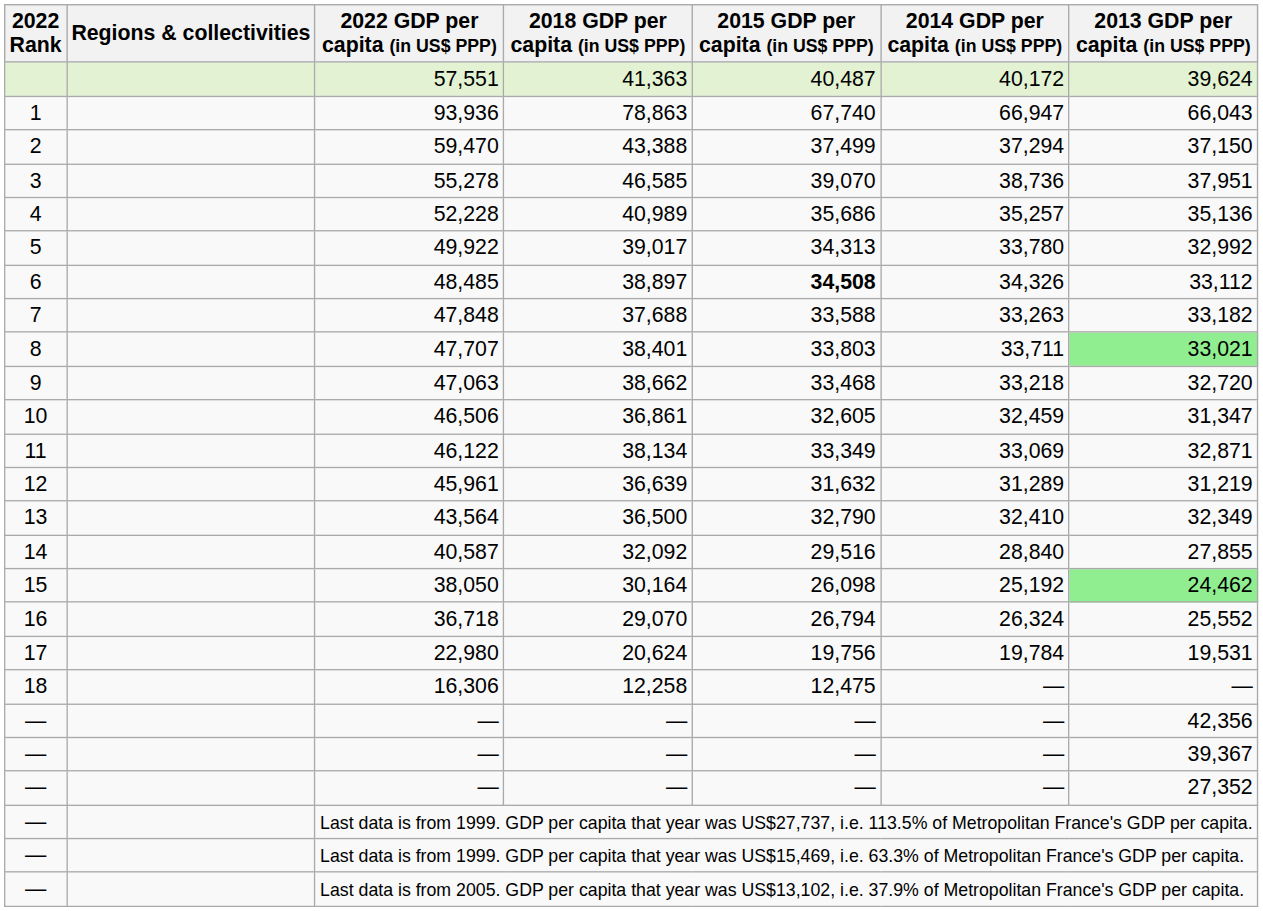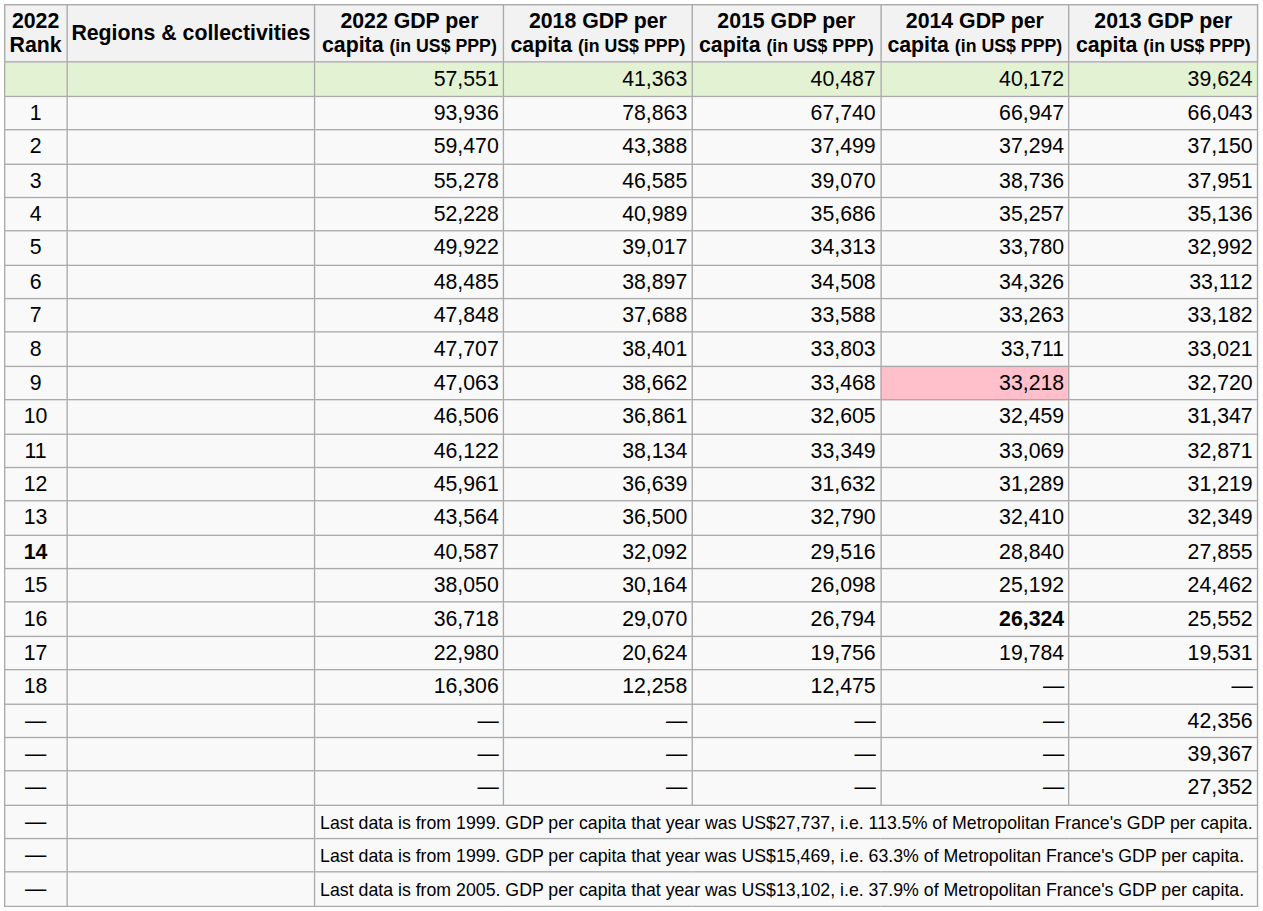(843, 281) bold -> (843, 281) normal
(1220, 349) lightgreen background -> (1220, 349) no background
(1032, 382) no background -> (1032, 382) pink background
(36, 551) normal -> (36, 551) bold
(1220, 585) lightgreen background -> (1220, 585) no background
(1032, 619) normal -> (1032, 619) bold
